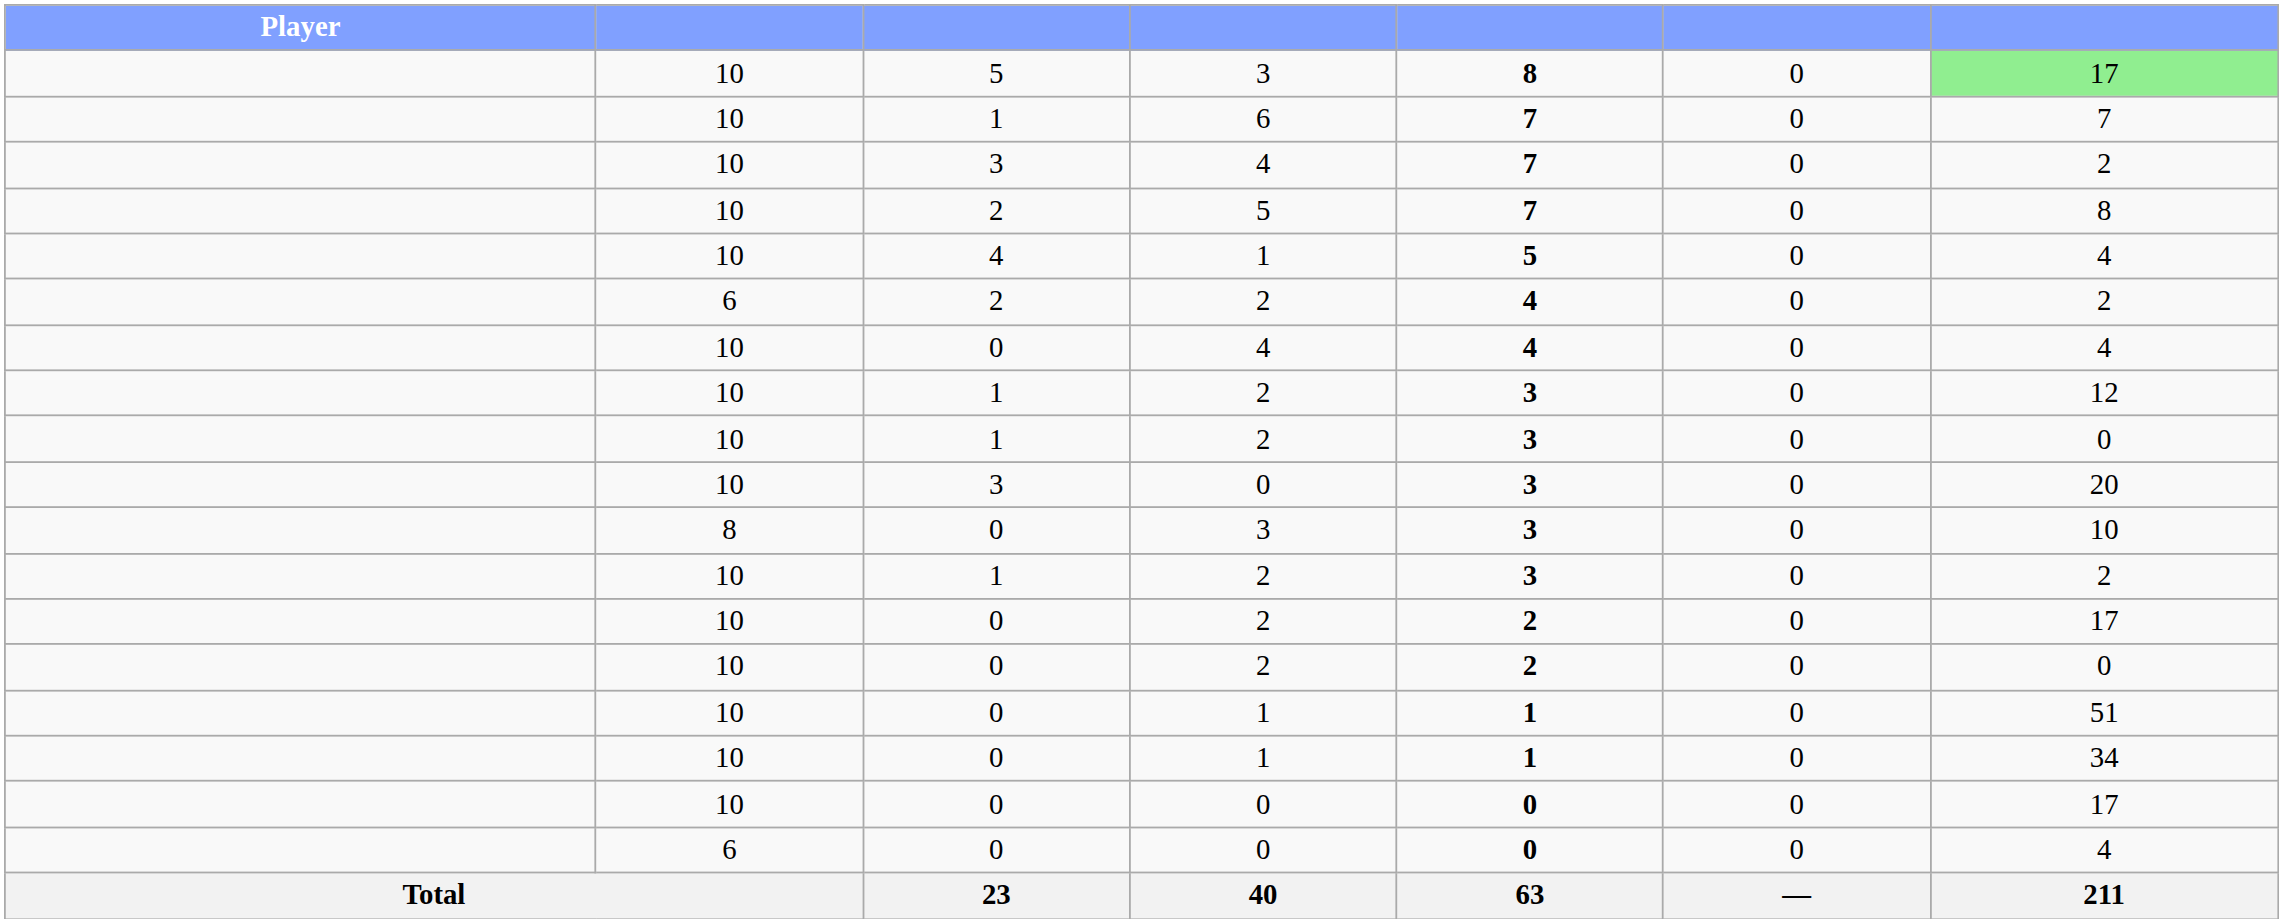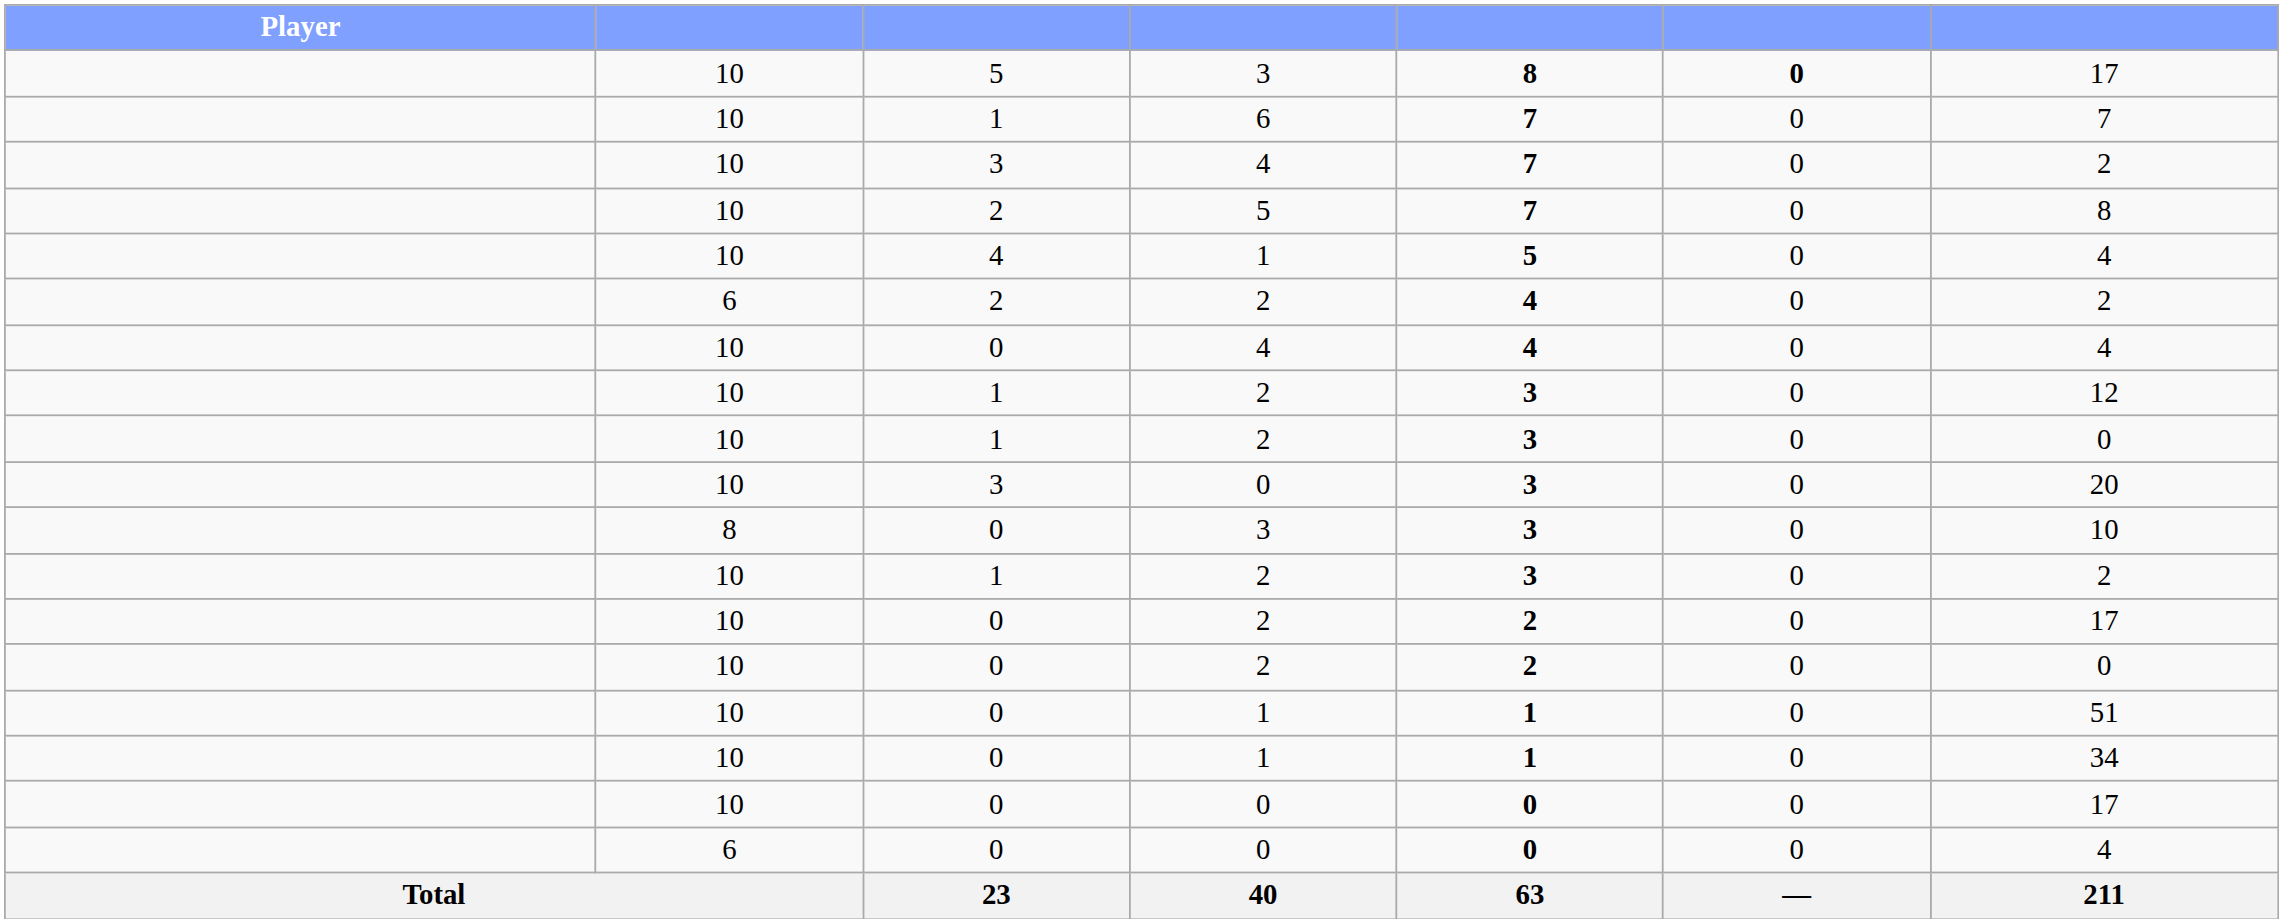(1797, 73) normal -> (1797, 73) bold
(2104, 73) lightgreen background -> (2104, 73) no background
